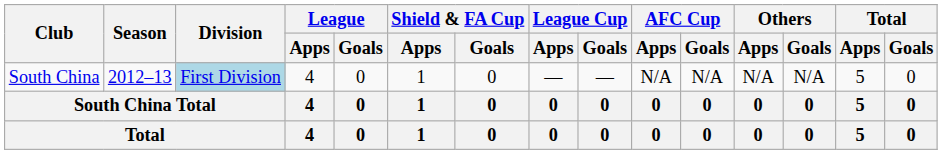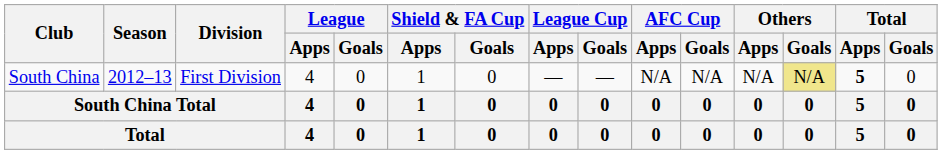(231, 76) lightblue background -> (231, 76) no background
(809, 76) no background -> (809, 76) khaki background
(860, 76) normal -> (860, 76) bold
